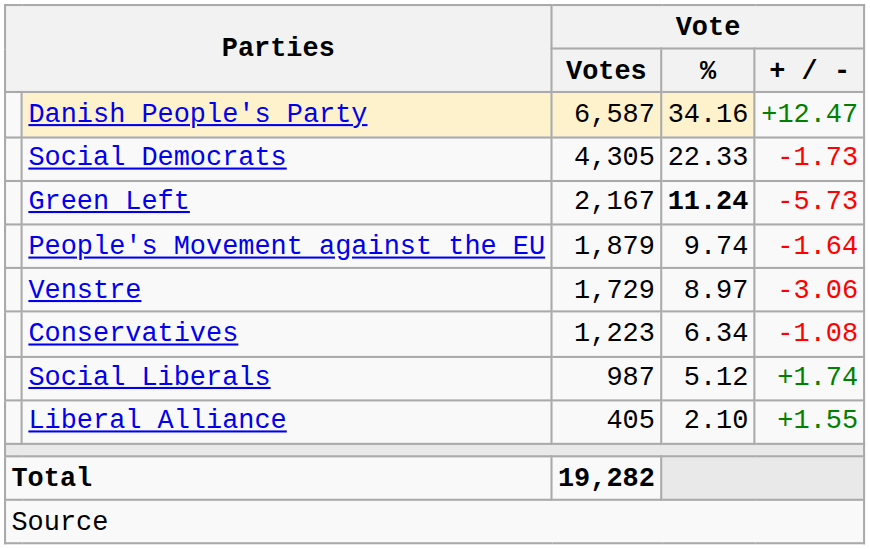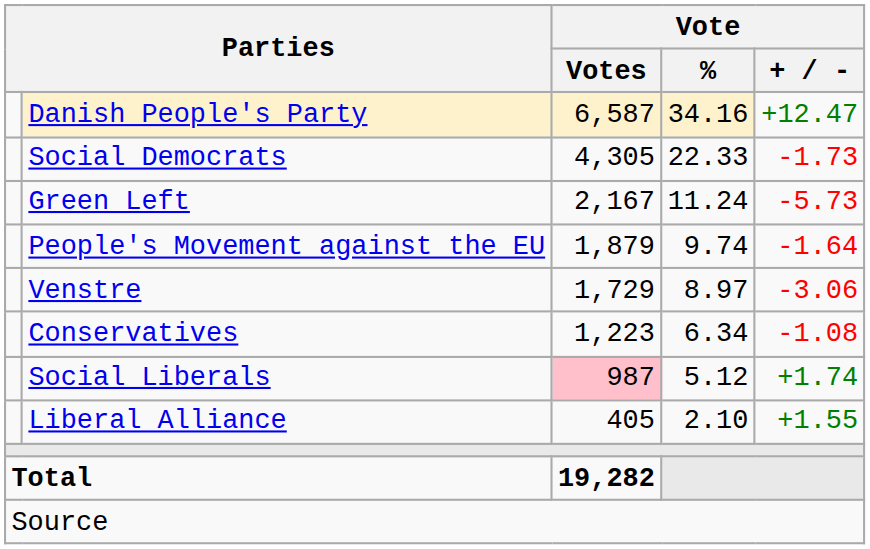(708, 202) bold -> (708, 202) normal
(631, 378) no background -> (631, 378) pink background
